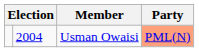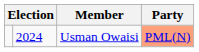(29, 36) 2004 -> (29, 36) 2024
